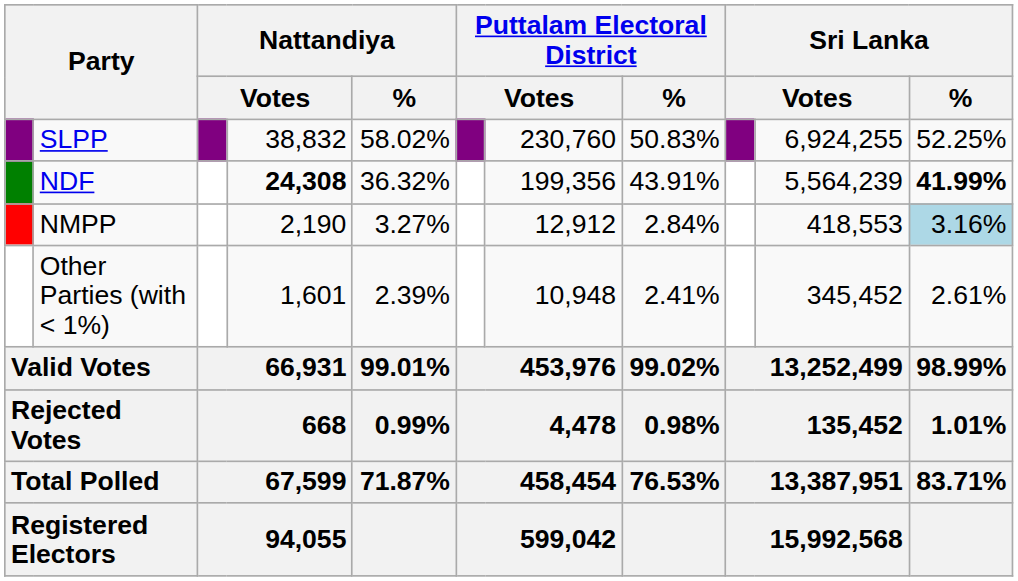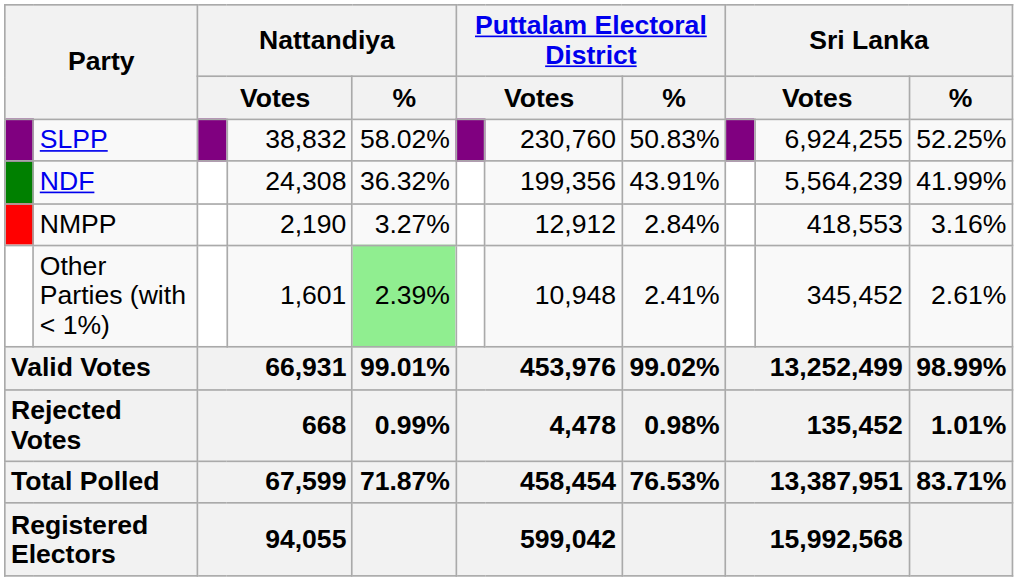(306, 181) bold -> (306, 181) normal
(961, 181) bold -> (961, 181) normal
(969, 223) lightblue background -> (969, 223) no background
(412, 295) no background -> (412, 295) lightgreen background
